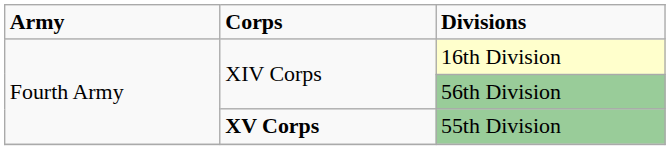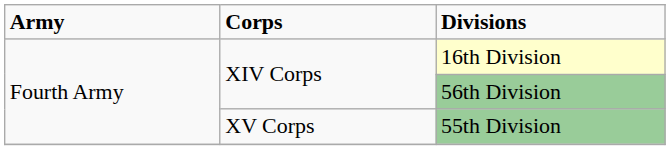(272, 126) bold -> (270, 126) normal
